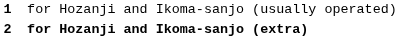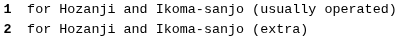(168, 29) bold -> (168, 29) normal
